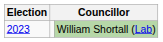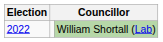(18, 29) 2023 -> (18, 29) 2022
